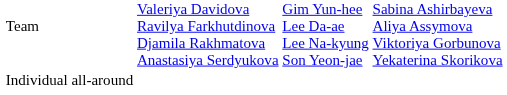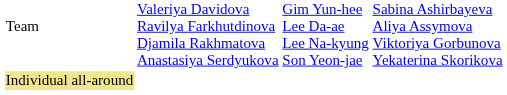(70, 80) no background -> (70, 80) khaki background
